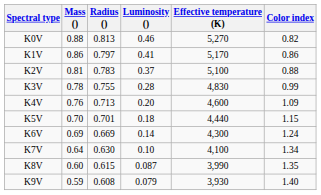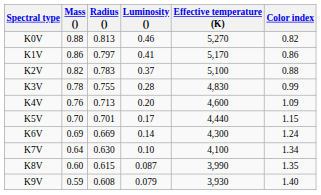(75, 71) 0.81 -> (75, 71) 0.82
(146, 119) 0.18 -> (146, 119) 0.17
